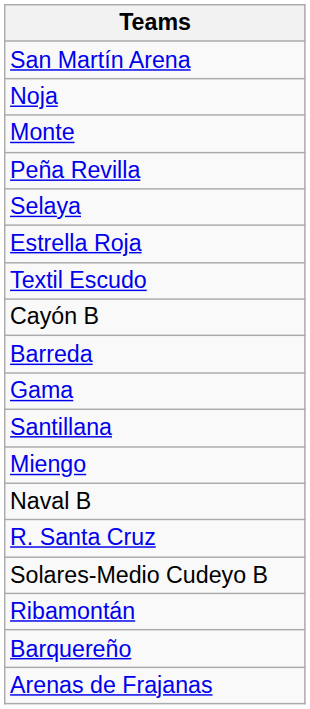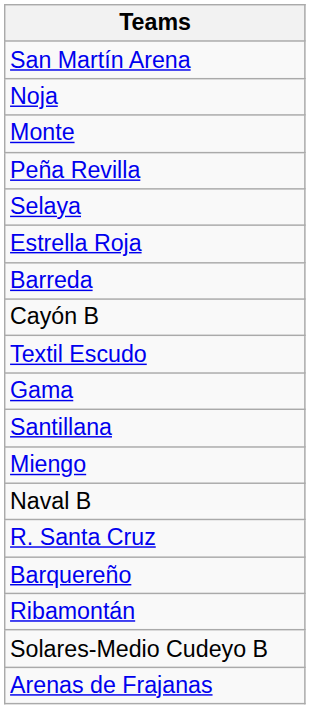(78, 280) Textil Escudo -> (51, 280) Barreda
(51, 354) Barreda -> (78, 354) Textil Escudo
(139, 574) Solares-Medio Cudeyo B -> (71, 574) Barquereño
(71, 648) Barquereño -> (139, 648) Solares-Medio Cudeyo B
